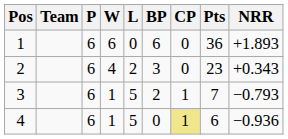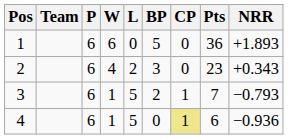(156, 43) 6 -> (156, 43) 5
